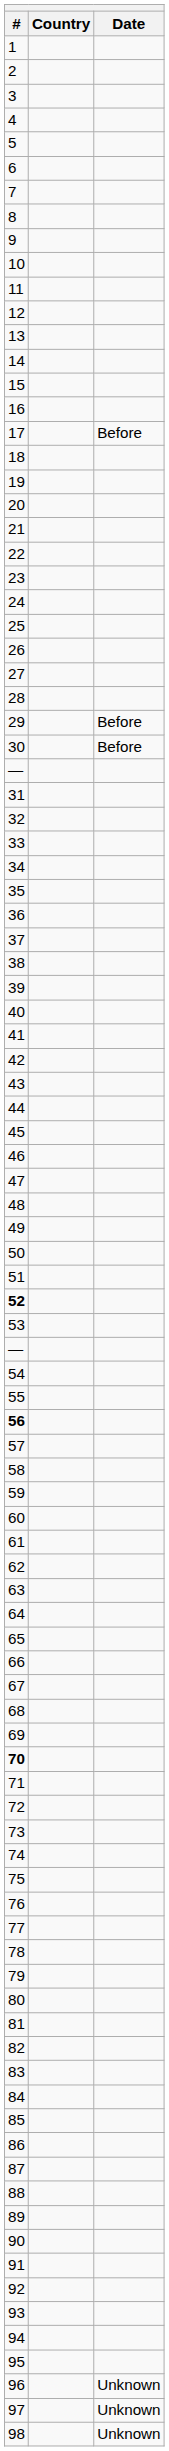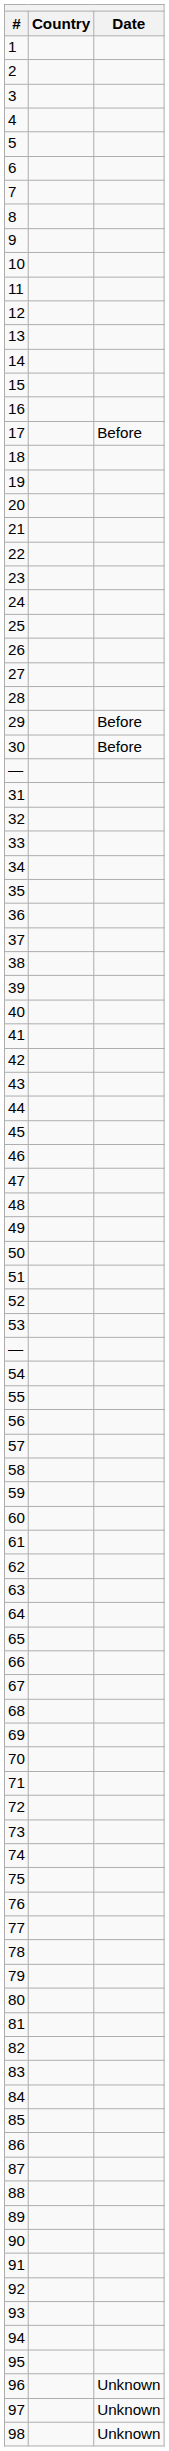(16, 1301) bold -> (16, 1301) normal
(16, 1421) bold -> (16, 1421) normal
(16, 1759) bold -> (16, 1759) normal
